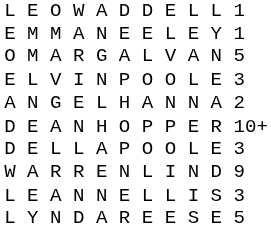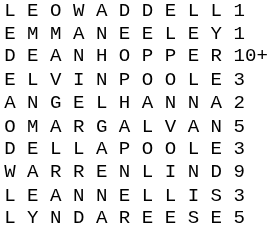(125, 57) O M A R G A L V A N 5 -> (136, 57) D E A N H O P P E R 10+
(136, 126) D E A N H O P P E R 10+ -> (125, 126) O M A R G A L V A N 5
